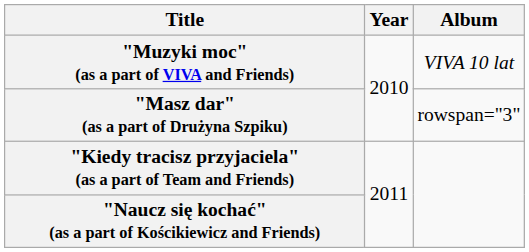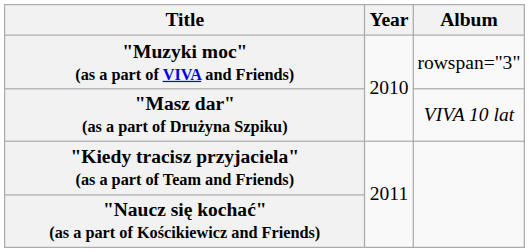(469, 61) VIVA 10 lat -> (469, 61) rowspan="3"
(469, 114) rowspan="3" -> (469, 114) VIVA 10 lat
